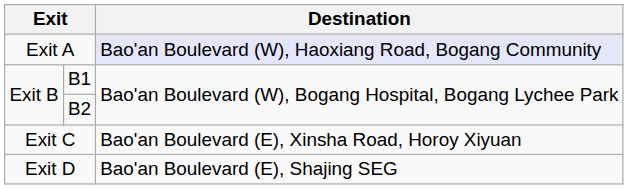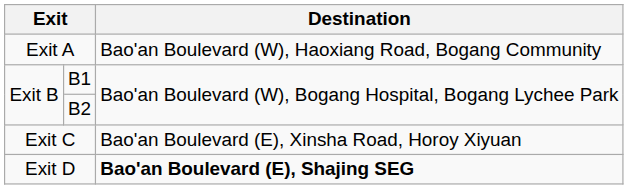(351, 49) lavender background -> (351, 49) no background
(249, 169) normal -> (257, 169) bold
